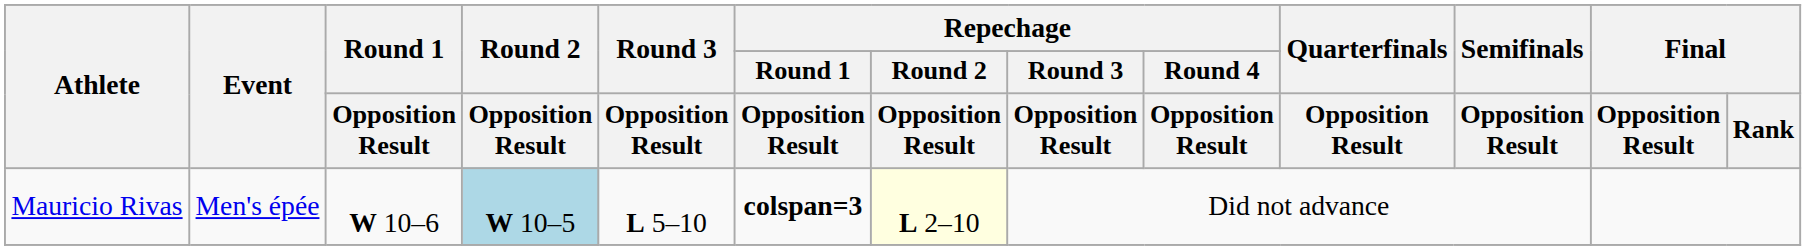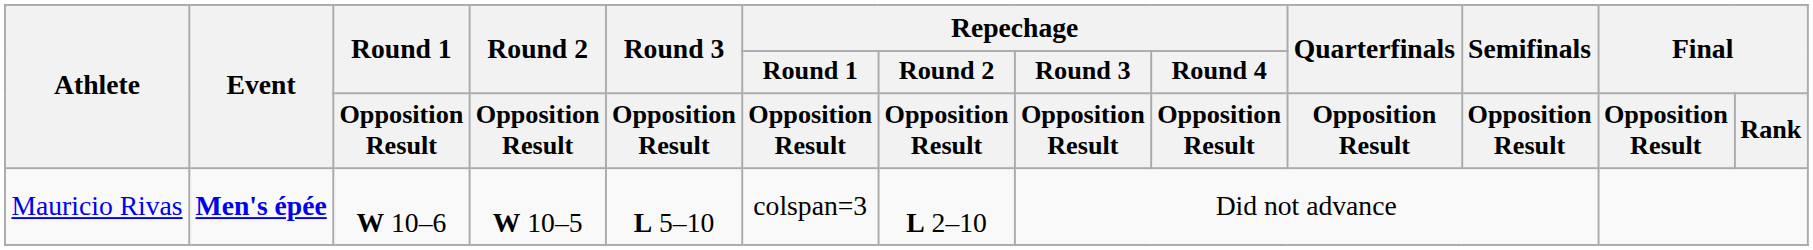(257, 206) normal -> (261, 206) bold
(530, 222) lightblue background -> (538, 222) no background
(803, 206) bold -> (810, 206) normal
(939, 222) lightyellow background -> (947, 222) no background
